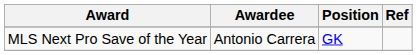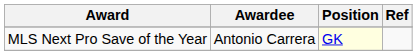(332, 38) no background -> (332, 38) lightyellow background
